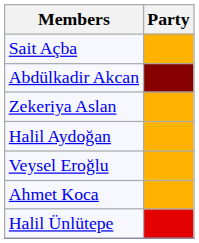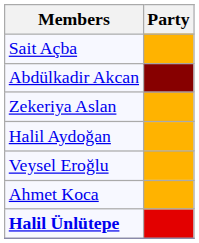(61, 223) normal -> (64, 223) bold
